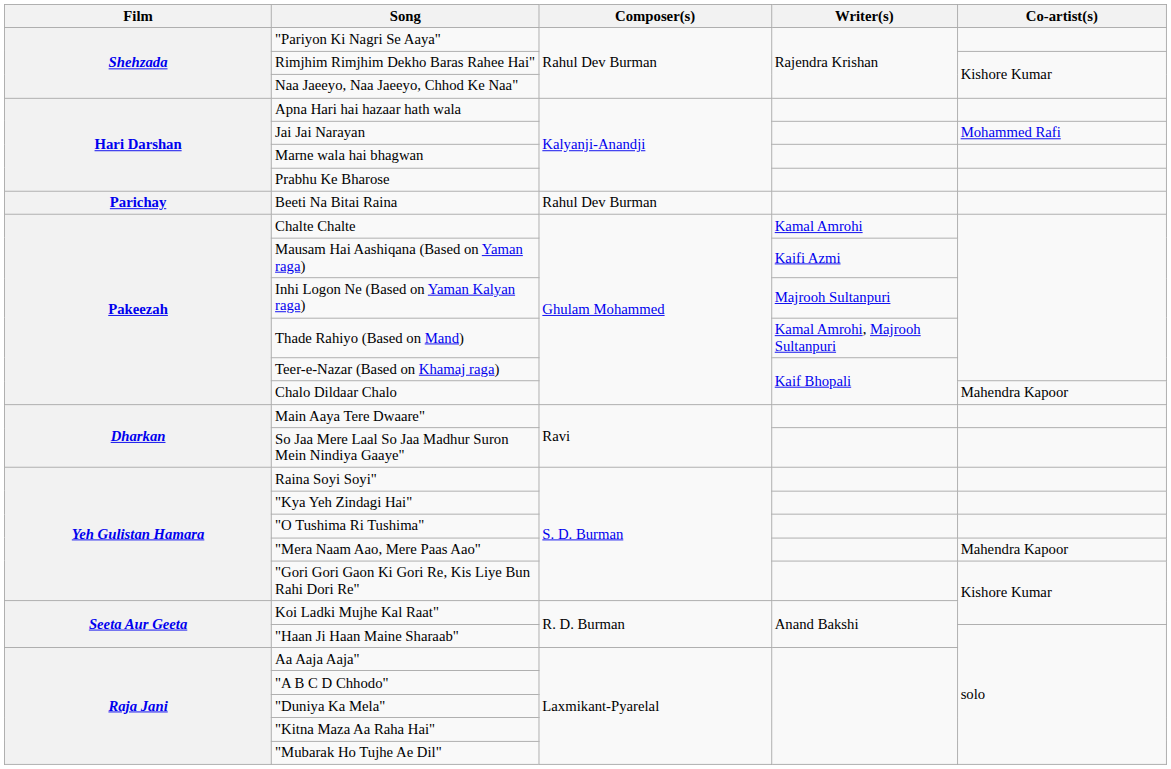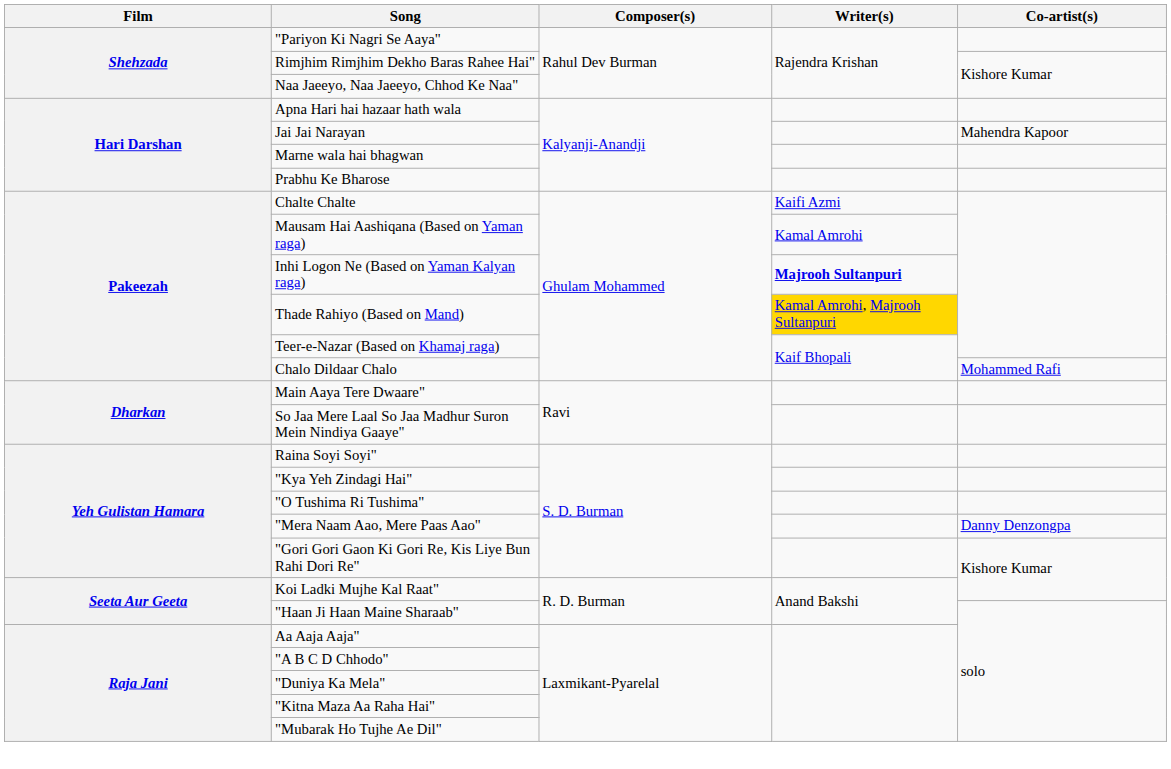(1011, 132) Mohammed Rafi -> (1014, 132) Mahendra Kapoor
- row: (336, 202)
(819, 226) Kamal Amrohi -> (808, 202) Kaifi Azmi
(808, 257) Kaifi Azmi -> (819, 234) Kamal Amrohi
(833, 297) normal -> (838, 274) bold
(848, 337) no background -> (848, 314) gold background
(1014, 392) Mahendra Kapoor -> (1011, 369) Mohammed Rafi
(1014, 549) Mahendra Kapoor -> (1016, 525) Danny Denzongpa
